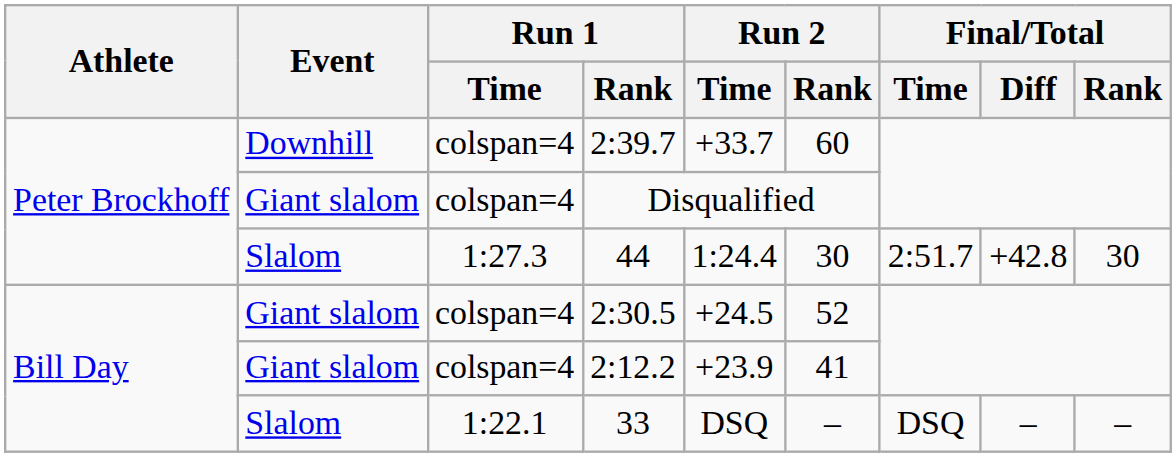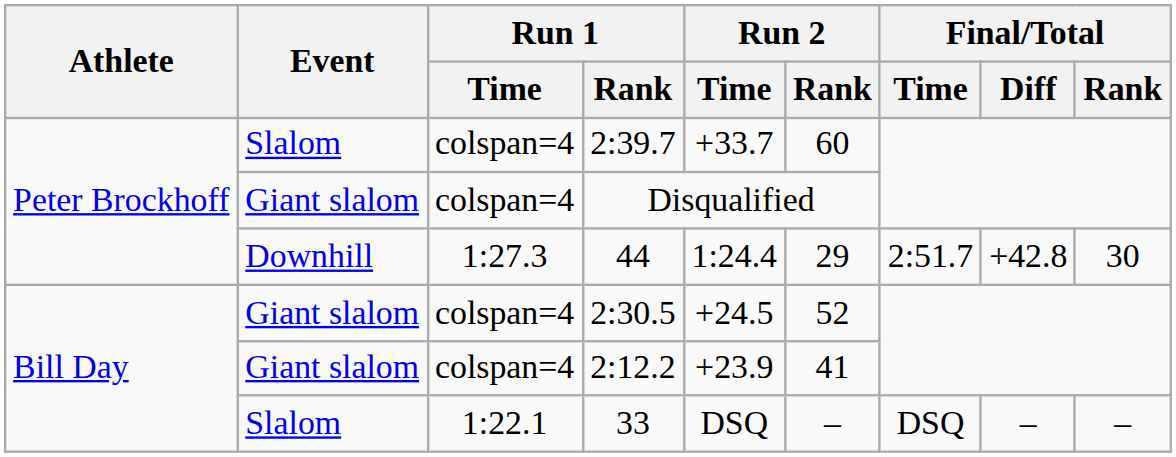(309, 144) Downhill -> (293, 144) Slalom
(293, 256) Slalom -> (309, 256) Downhill
(832, 256) 30 -> (832, 256) 29
